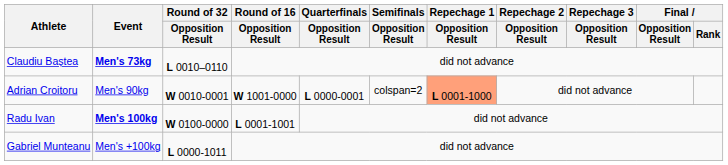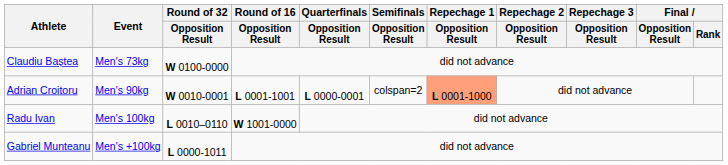(123, 62) bold -> (122, 62) normal
(197, 68) L 0010–0110 -> (197, 68) W 0100-0000
(265, 96) W 1001-0000 -> (265, 96) L 0001-1001
(126, 119) bold -> (125, 119) normal
(197, 125) W 0100-0000 -> (197, 125) L 0010–0110
(265, 125) L 0001-1001 -> (265, 125) W 1001-0000
